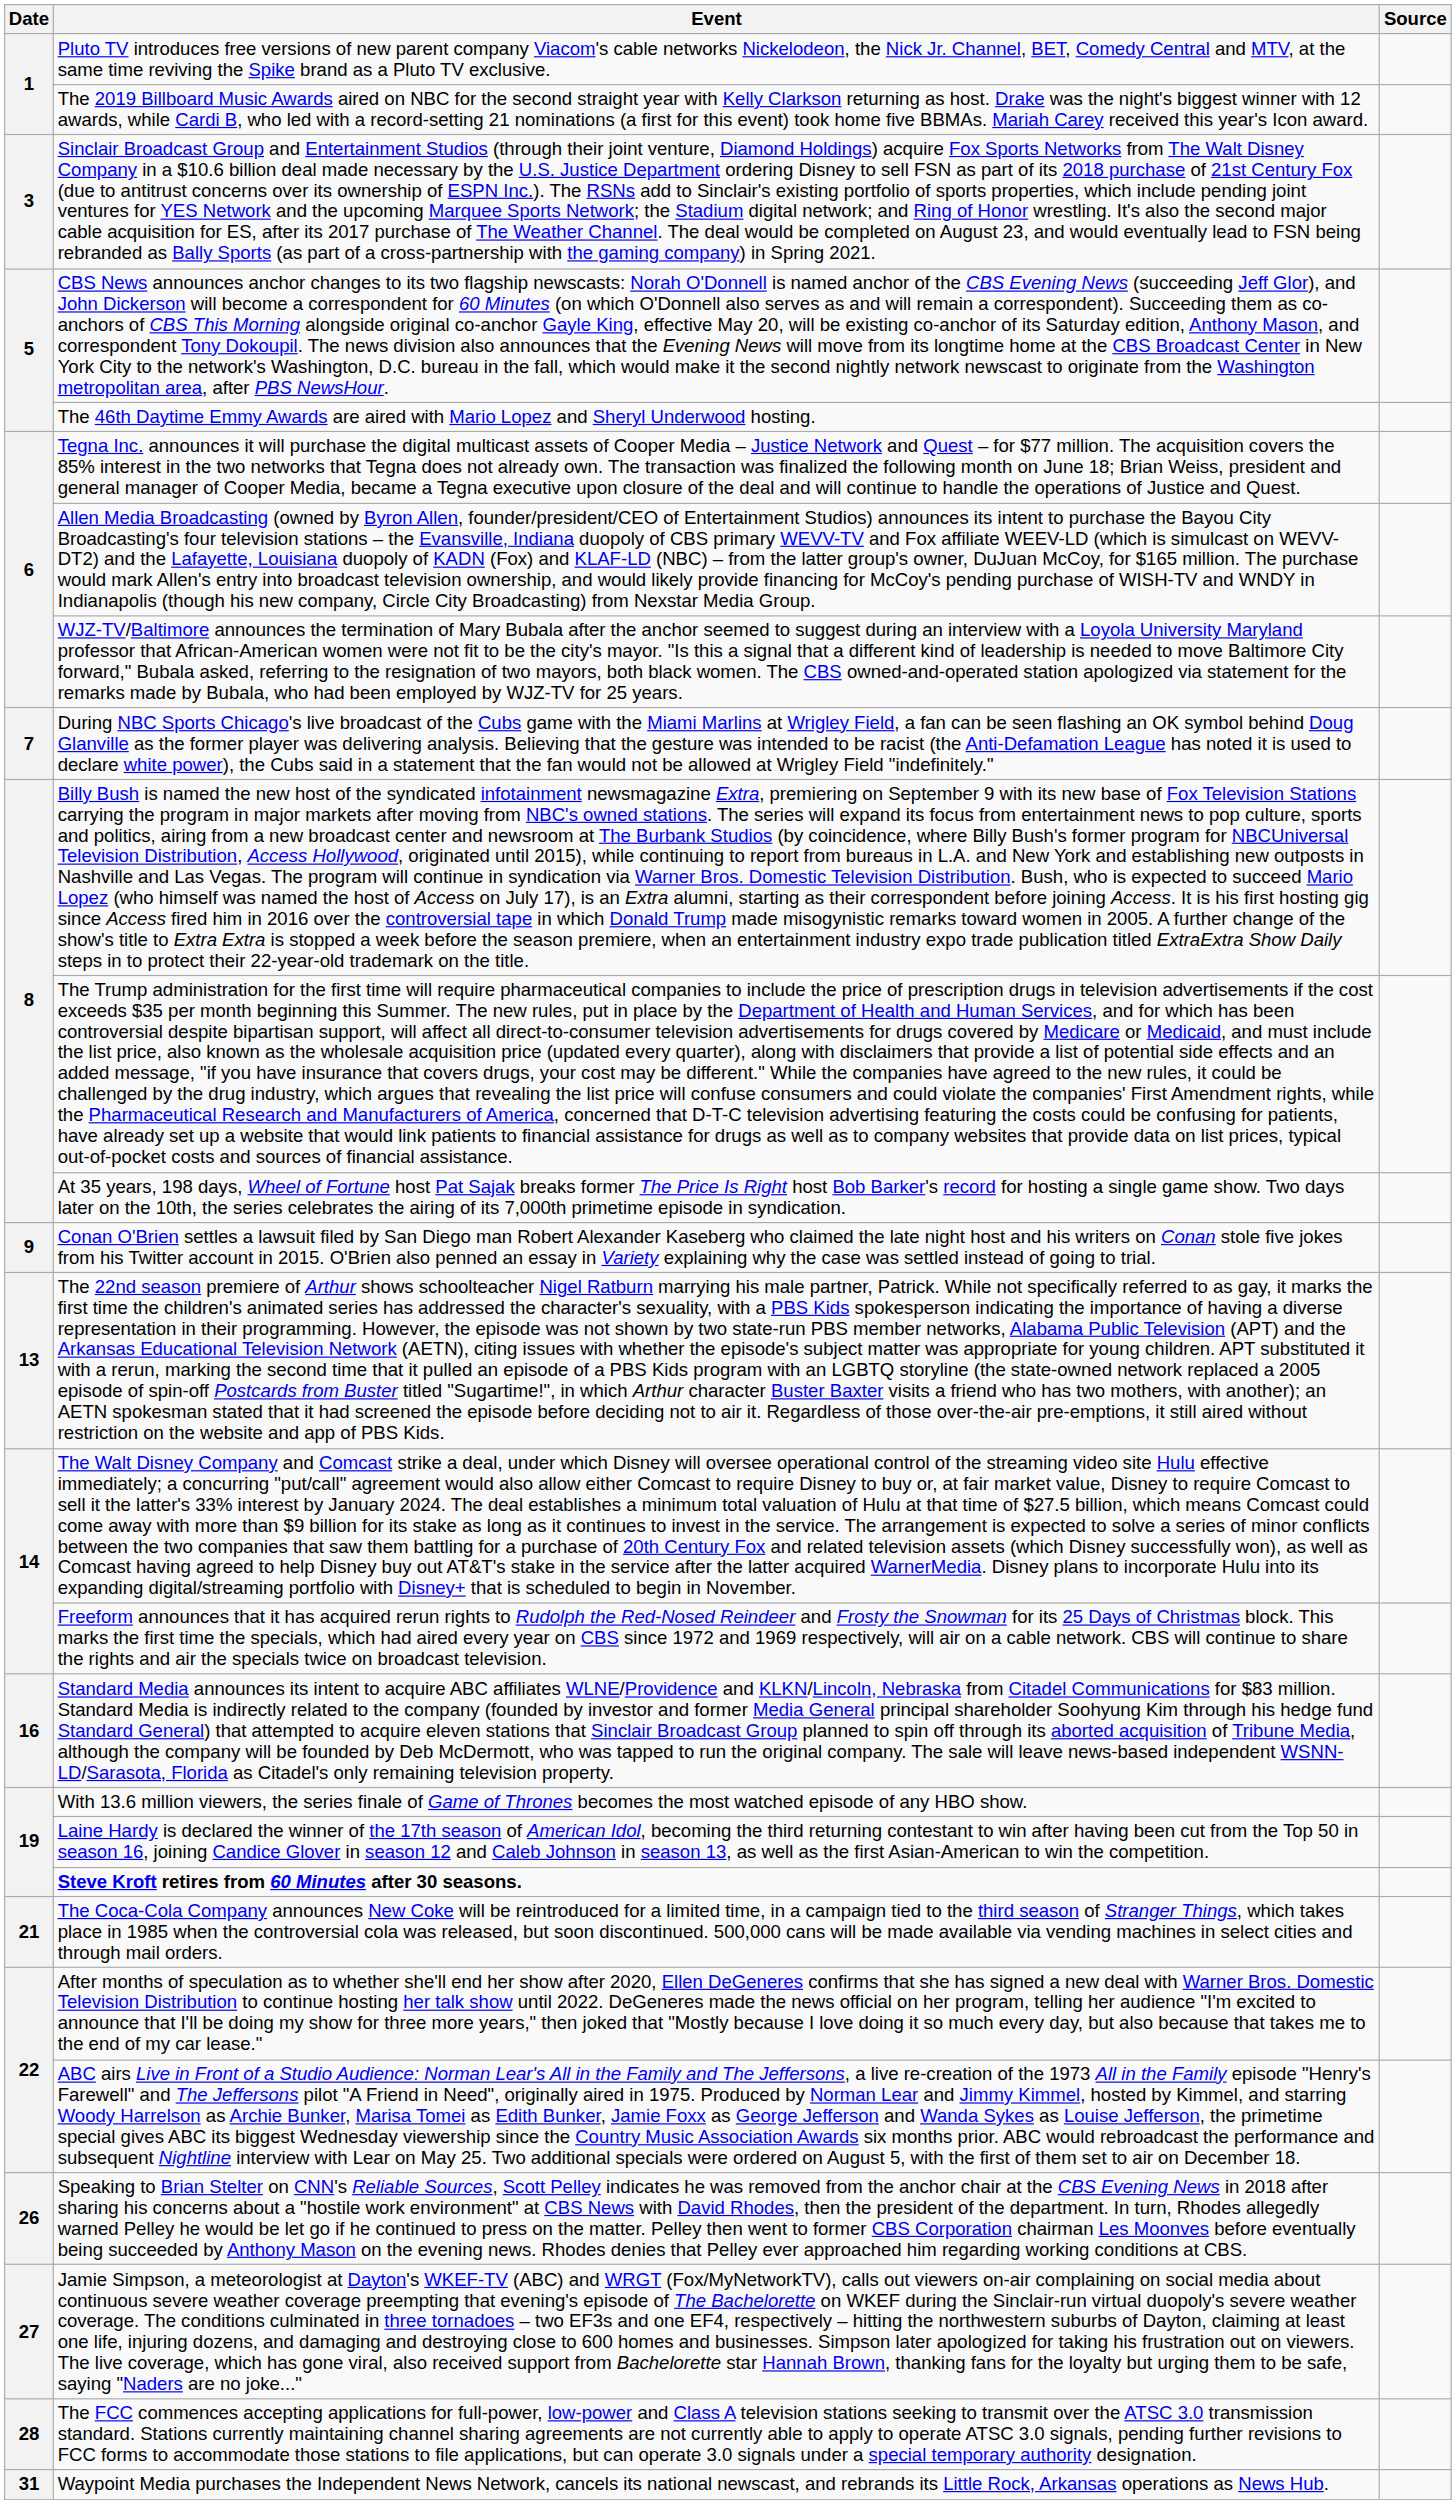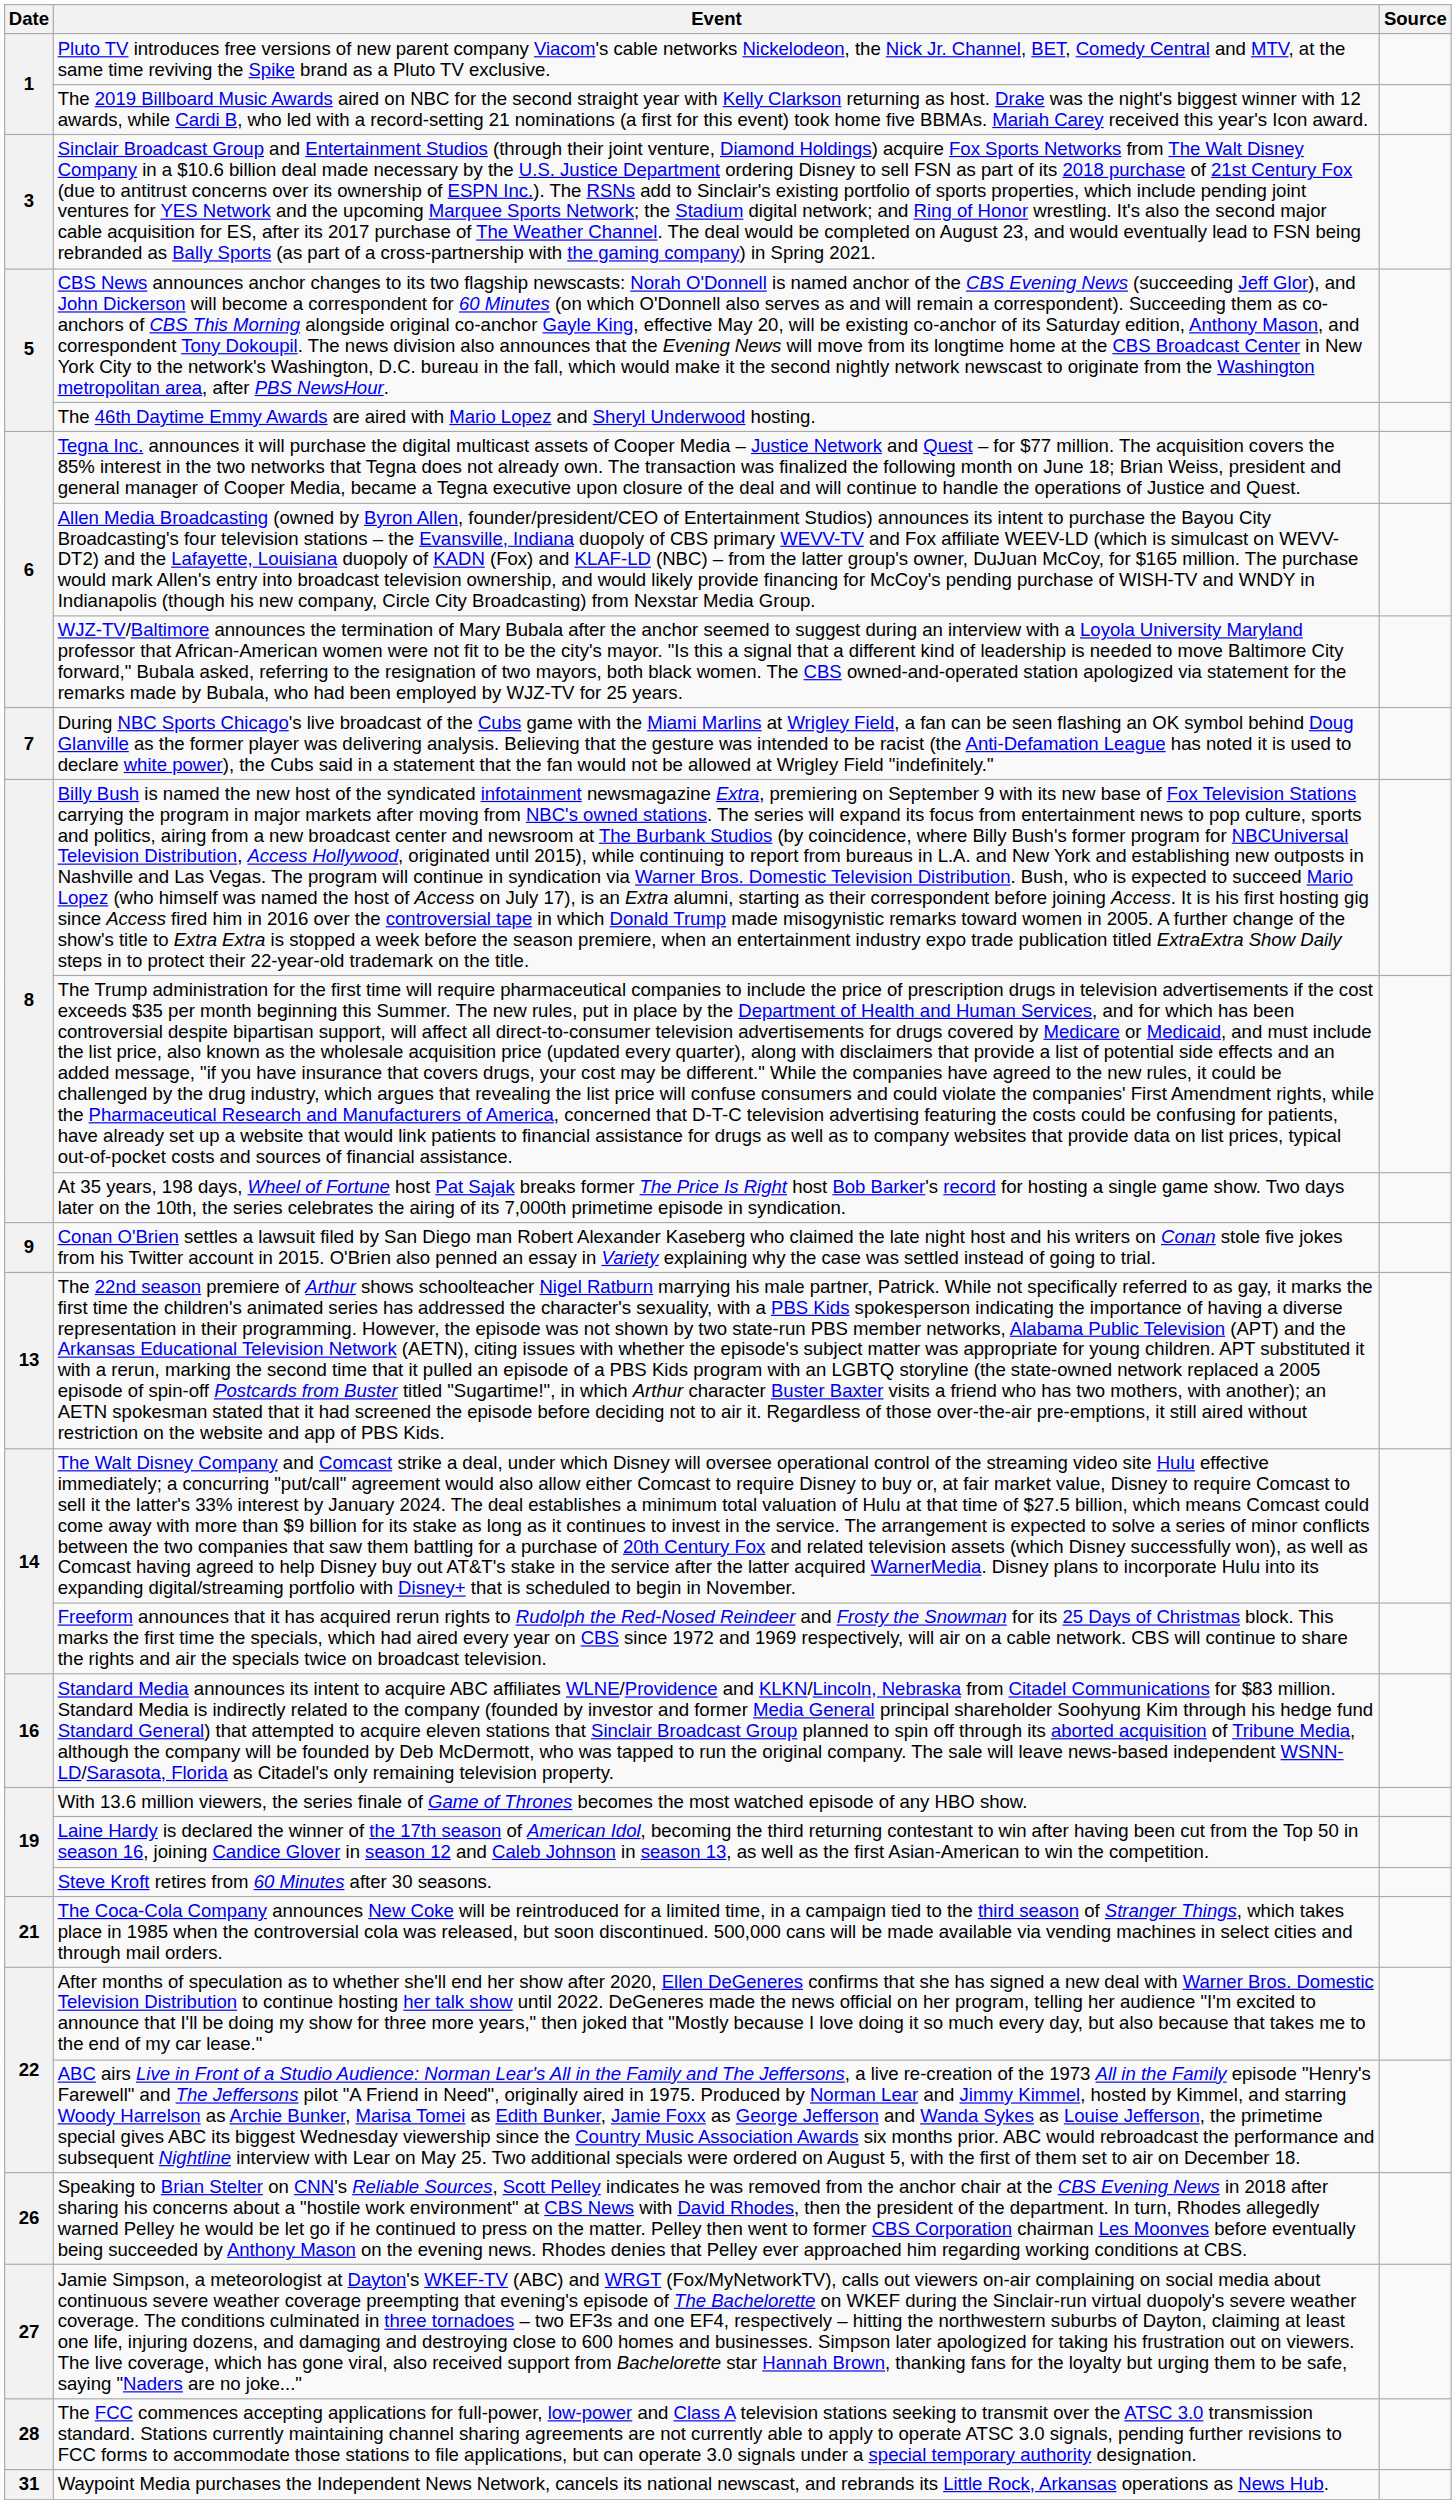(290, 1881) bold -> (275, 1881) normal
